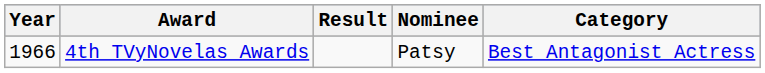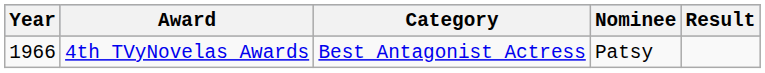columns swapped: (622, 21) <-> (353, 21)
